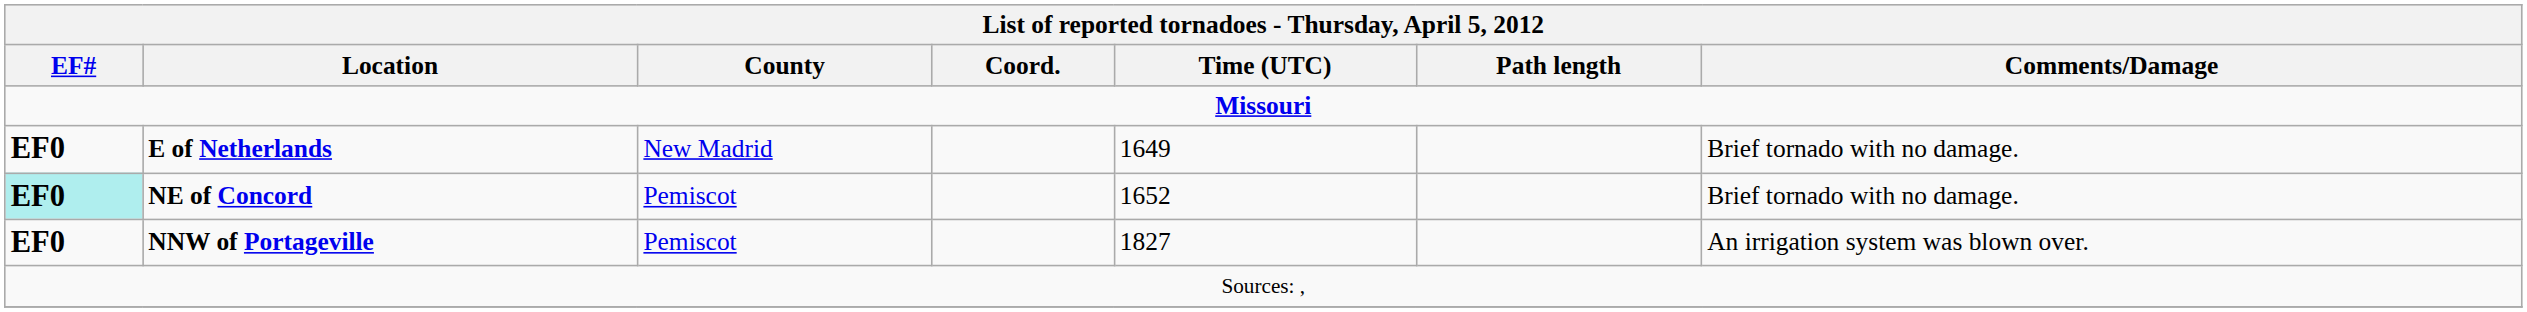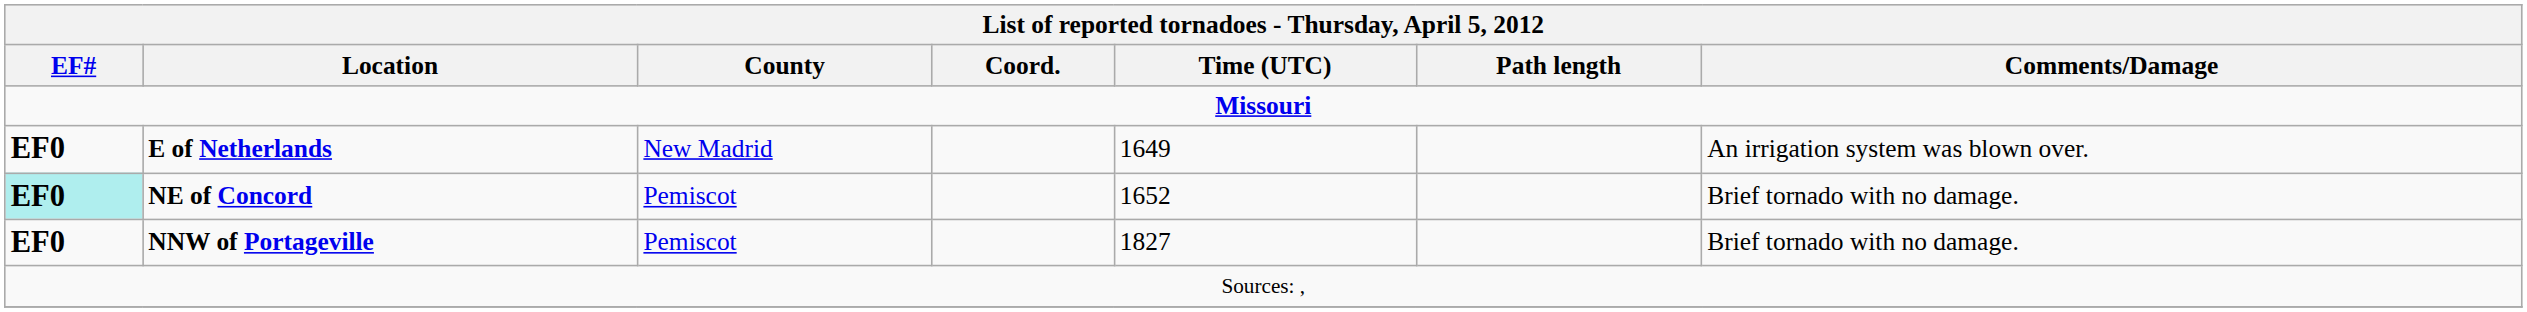(1863, 148) Brief tornado with no damage. -> (1898, 148) An irrigation system was blown over.
(1898, 242) An irrigation system was blown over. -> (1863, 242) Brief tornado with no damage.
